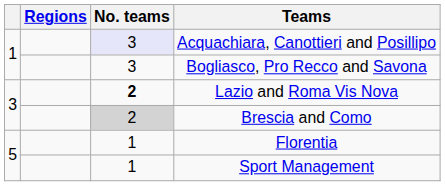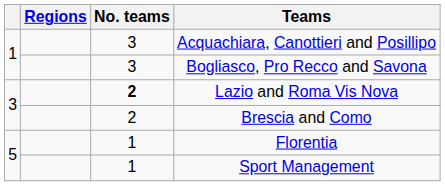(132, 42) lavender background -> (132, 42) no background
(132, 117) lightgrey background -> (132, 117) no background
